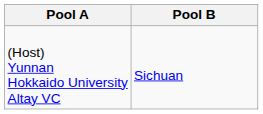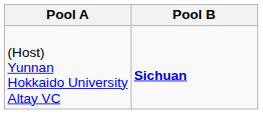(159, 75) normal -> (160, 75) bold
